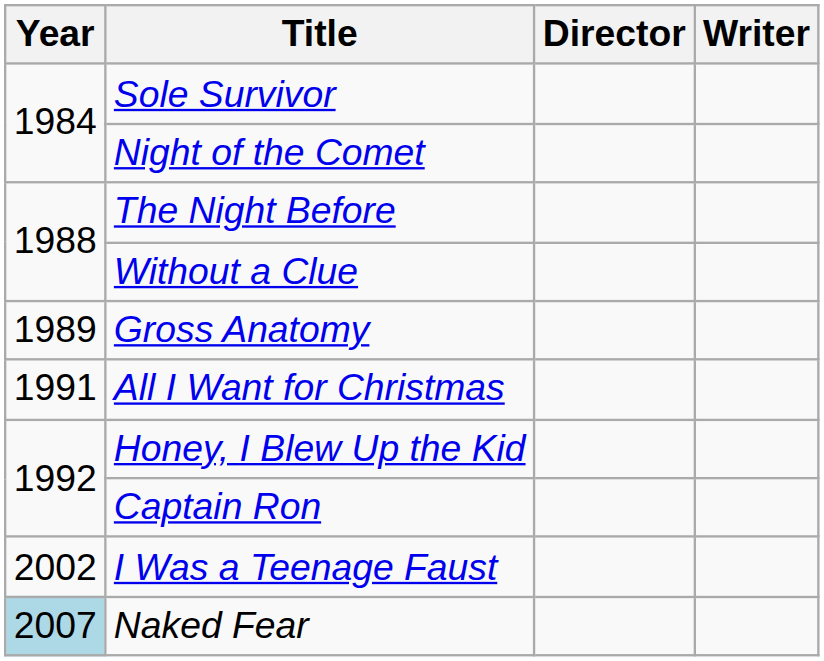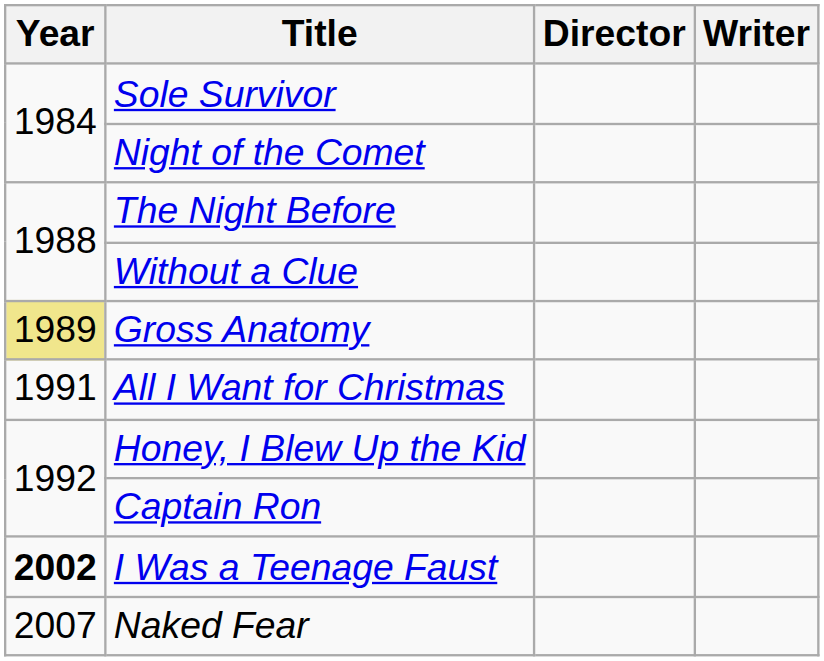(55, 329) no background -> (55, 329) khaki background
(55, 566) normal -> (55, 566) bold
(55, 625) lightblue background -> (55, 625) no background
